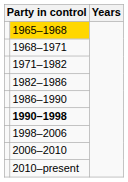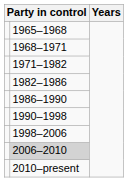(40, 30) gold background -> (40, 30) no background
(40, 116) bold -> (40, 116) normal
(40, 151) no background -> (40, 151) lightgrey background
